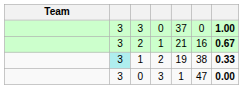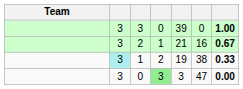(181, 28) 37 -> (181, 28) 39
(161, 76) no background -> (161, 76) lightgreen background
(181, 76) 1 -> (181, 76) 3
